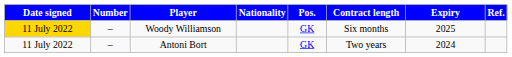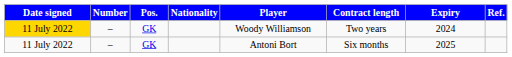columns swapped: (307, 12) <-> (183, 12)
(366, 29) Six months -> (366, 29) Two years
(446, 29) 2025 -> (446, 29) 2024
(366, 45) Two years -> (366, 45) Six months
(446, 45) 2024 -> (446, 45) 2025
